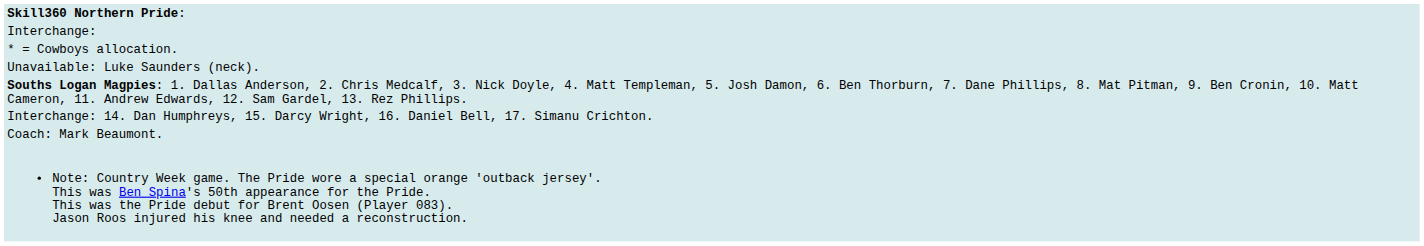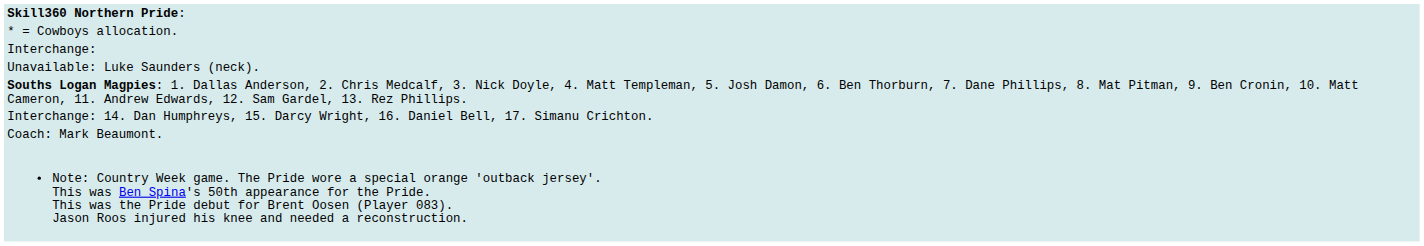(52, 32) Interchange: -> (93, 32) * = Cowboys allocation.
(93, 50) * = Cowboys allocation. -> (52, 50) Interchange:
